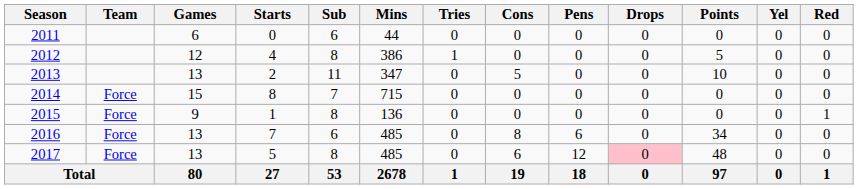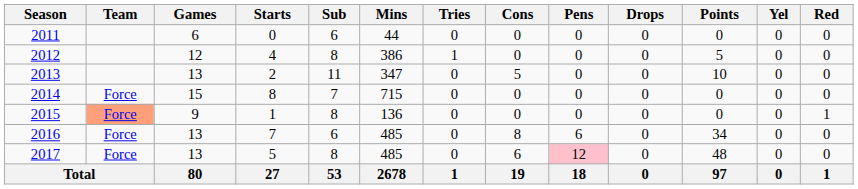(120, 114) no background -> (120, 114) lightsalmon background
(579, 154) no background -> (579, 154) pink background
(645, 154) pink background -> (645, 154) no background
